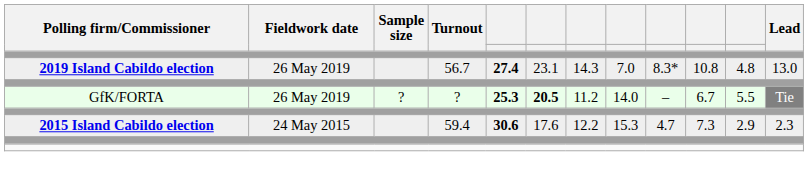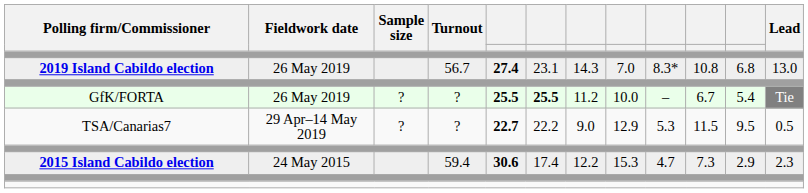(746, 68) 4.8 -> (746, 68) 6.8
(506, 97) 25.3 -> (506, 97) 25.5
(546, 97) 20.5 -> (546, 97) 25.5
(626, 97) 14.0 -> (626, 97) 10.0
(746, 97) 5.5 -> (746, 97) 5.4
+ row: (127, 127)
(546, 126) 17.6 -> (546, 163) 17.4
